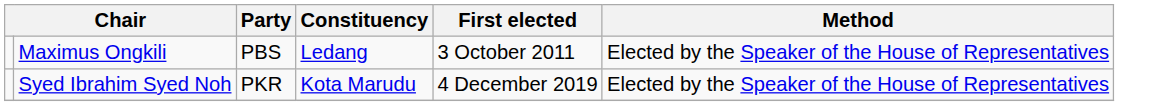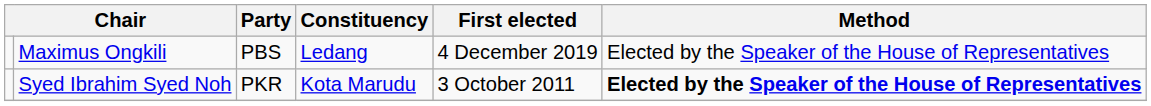(506, 52) 3 October 2011 -> (518, 52) 4 December 2019
(518, 84) 4 December 2019 -> (506, 84) 3 October 2011
(858, 84) normal -> (874, 84) bold
